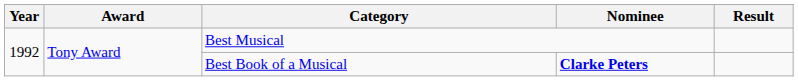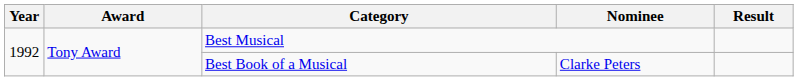(604, 64) bold -> (600, 64) normal
